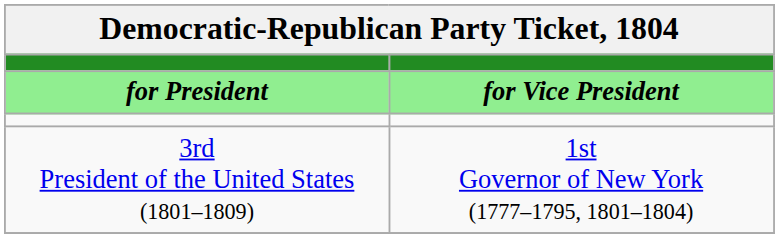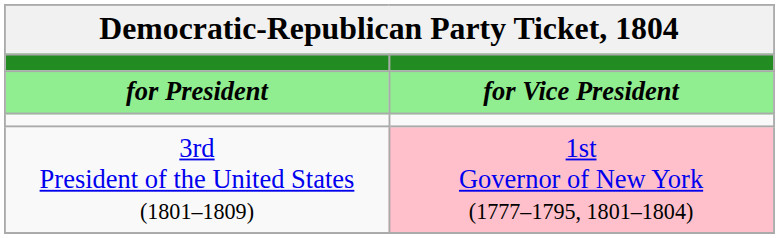(581, 179) no background -> (581, 179) pink background
